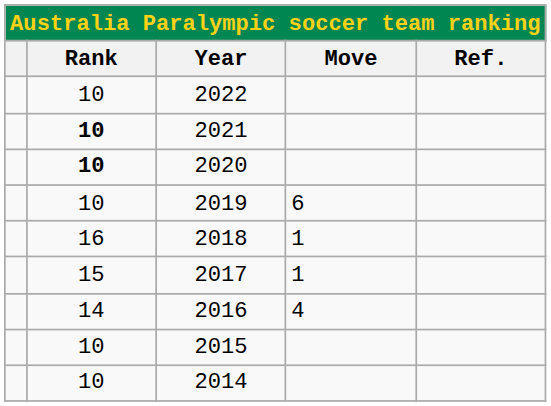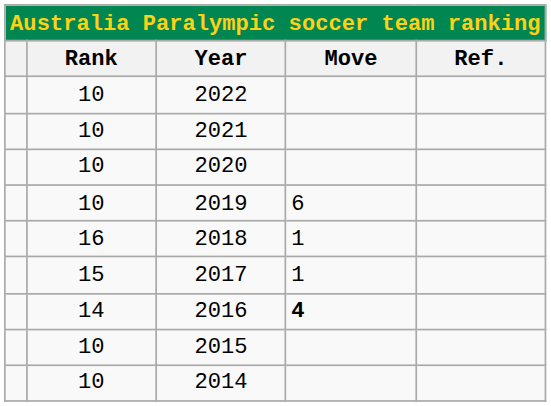(91, 131) bold -> (91, 131) normal
(91, 167) bold -> (91, 167) normal
(298, 311) normal -> (298, 311) bold
